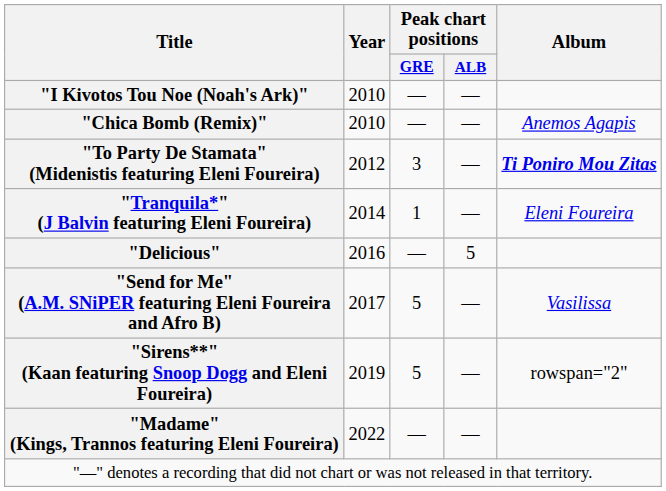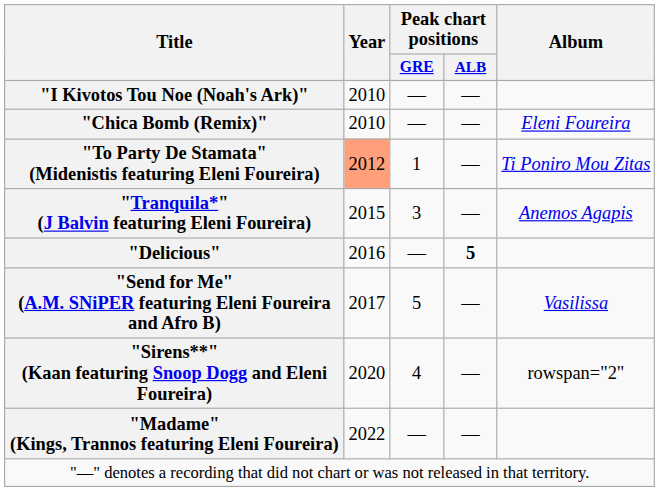(579, 123) Anemos Agapis -> (576, 123) Eleni Foureira
(367, 163) no background -> (367, 163) lightsalmon background
(417, 163) 3 -> (417, 163) 1
(579, 163) bold -> (576, 163) normal
(367, 213) 2014 -> (367, 213) 2015
(417, 213) 1 -> (417, 213) 3
(579, 213) Eleni Foureira -> (576, 213) Anemos Agapis
(470, 252) normal -> (470, 252) bold
(367, 373) 2019 -> (367, 373) 2020
(417, 373) 5 -> (417, 373) 4
